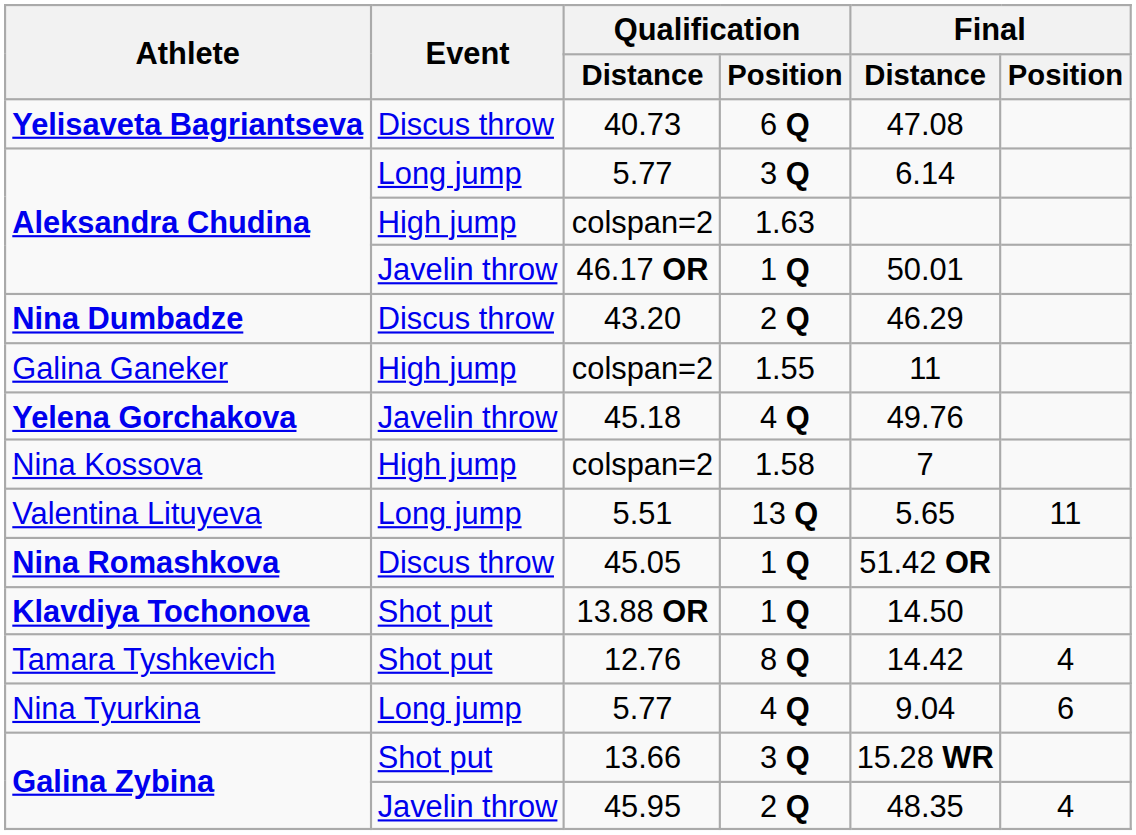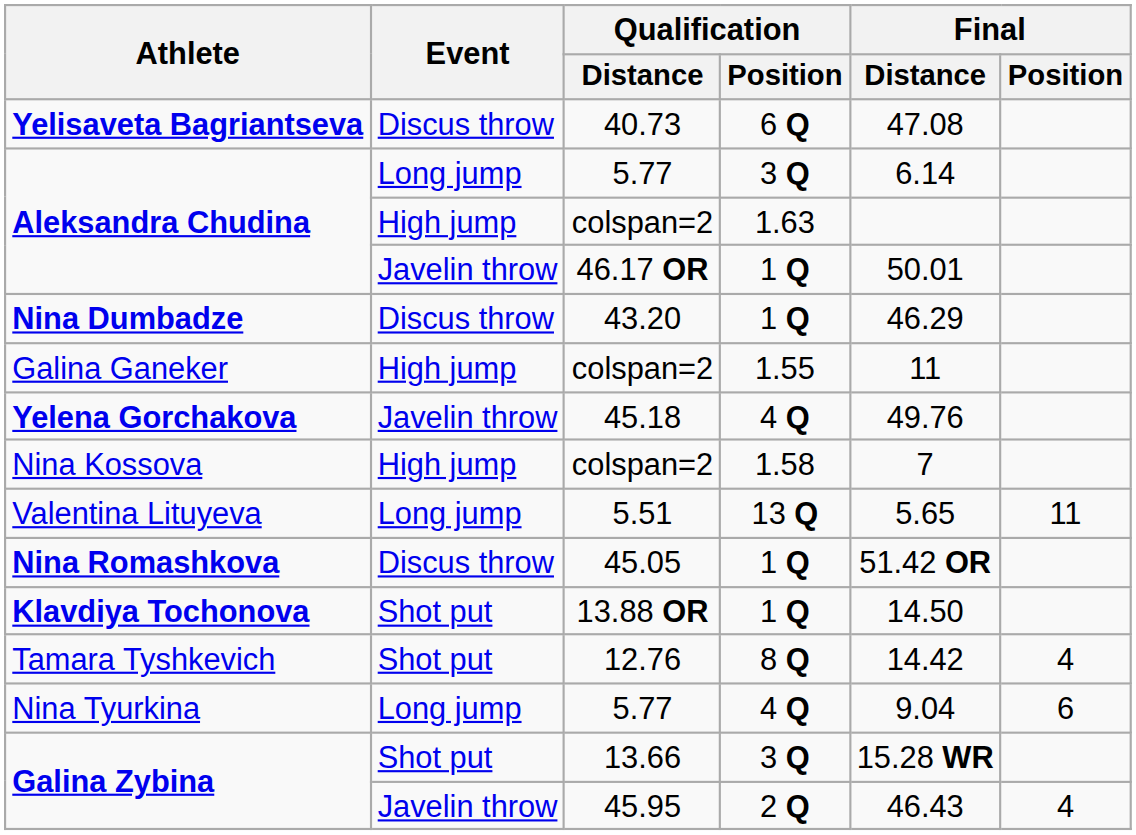(785, 319) 2 Q -> (785, 319) 1 Q
(925, 806) 48.35 -> (925, 806) 46.43
